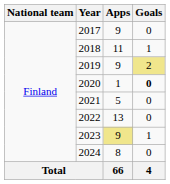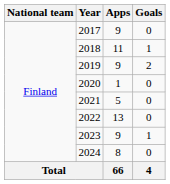(149, 65) khaki background -> (149, 65) no background
(149, 83) bold -> (149, 83) normal
(118, 135) khaki background -> (118, 135) no background
